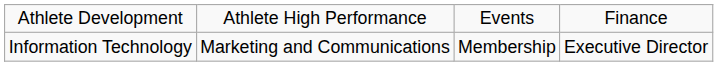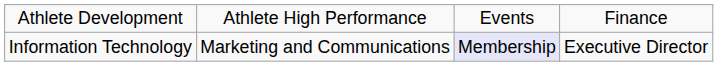(507, 46) no background -> (507, 46) lavender background
